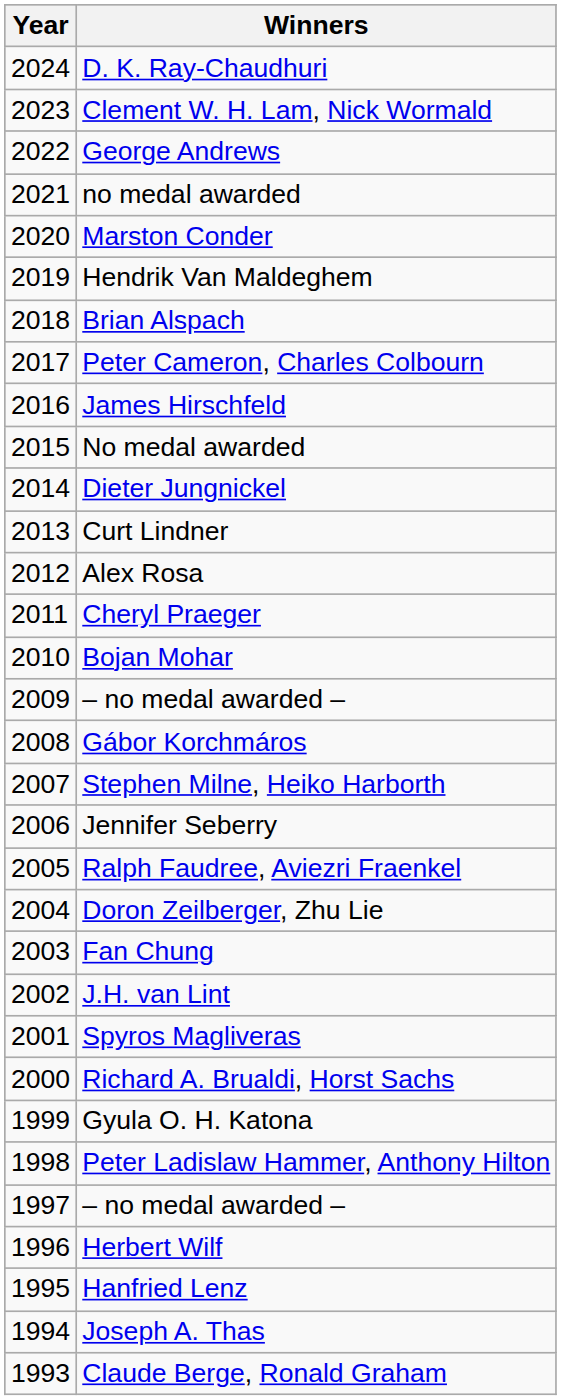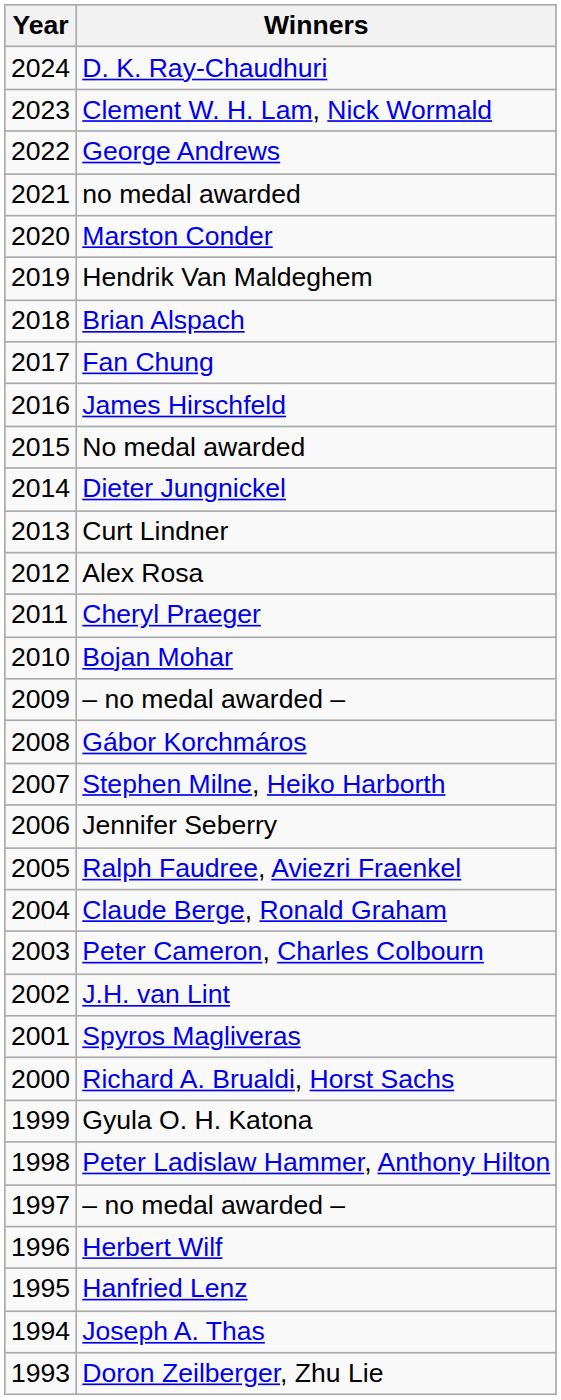(283, 362) Peter Cameron, Charles Colbourn -> (148, 362) Fan Chung
(233, 910) Doron Zeilberger, Zhu Lie -> (265, 910) Claude Berge, Ronald Graham
(148, 952) Fan Chung -> (283, 952) Peter Cameron, Charles Colbourn
(265, 1373) Claude Berge, Ronald Graham -> (233, 1373) Doron Zeilberger, Zhu Lie
